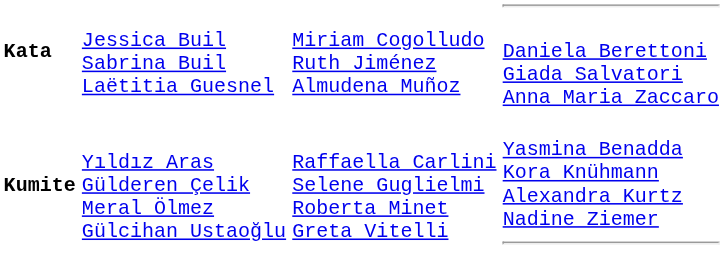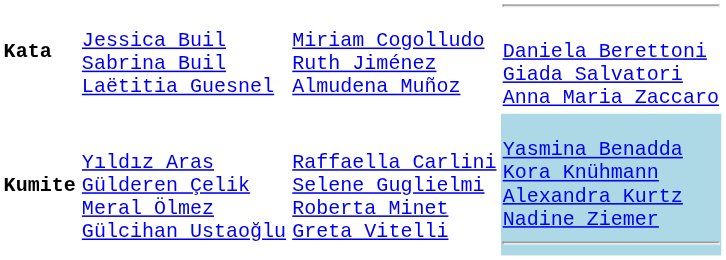(611, 191) no background -> (611, 191) lightblue background
